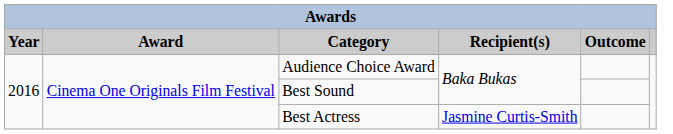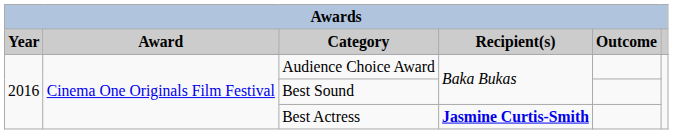(510, 116) normal -> (515, 116) bold
